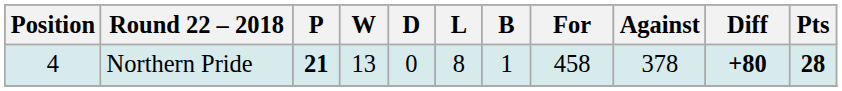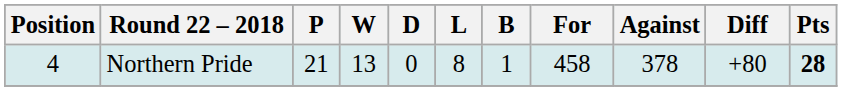(316, 64) bold -> (316, 64) normal
(748, 64) bold -> (747, 64) normal
